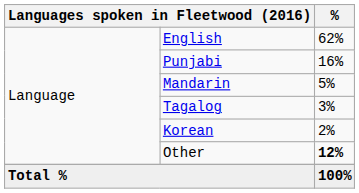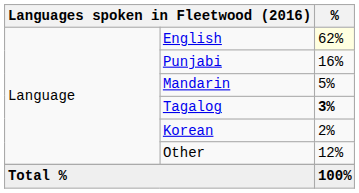(331, 39) no background -> (331, 39) lightyellow background
(326, 108) normal -> (326, 108) bold
(331, 153) bold -> (331, 153) normal
